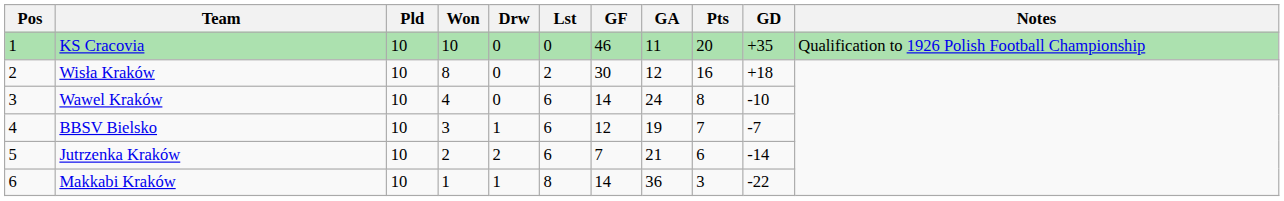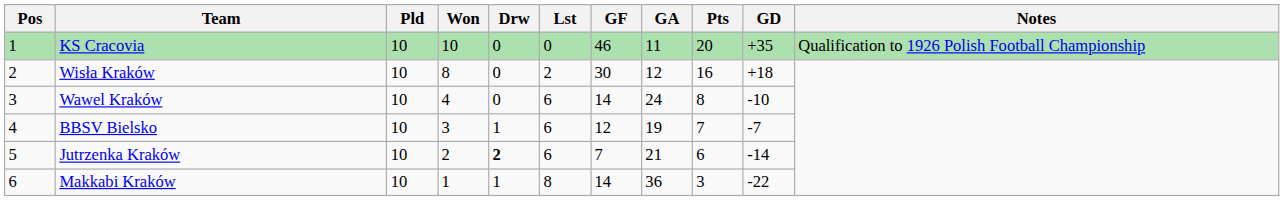(497, 155) normal -> (497, 155) bold
